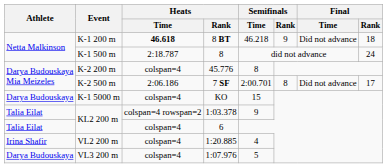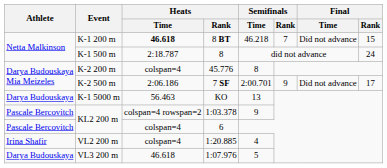(285, 40) 9 -> (285, 40) 7
(371, 40) 18 -> (371, 40) 15
(285, 83) 8 -> (285, 83) 9
(163, 98) colspan=4 -> (163, 98) 56.463
(256, 98) 15 -> (256, 98) 13
(24, 112) Talia Eilat -> (40, 112) Pascale Bercovitch
(24, 127) Talia Eilat -> (40, 127) Pascale Bercovitch
(163, 156) colspan=4 -> (163, 156) 46.618
